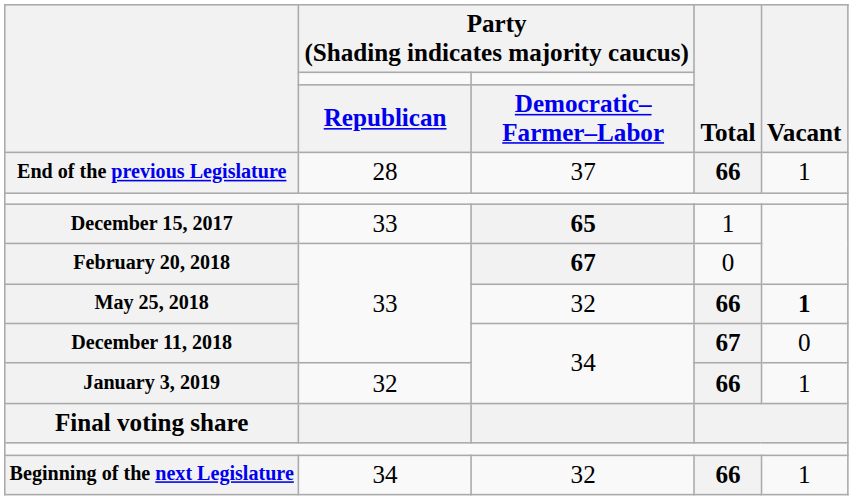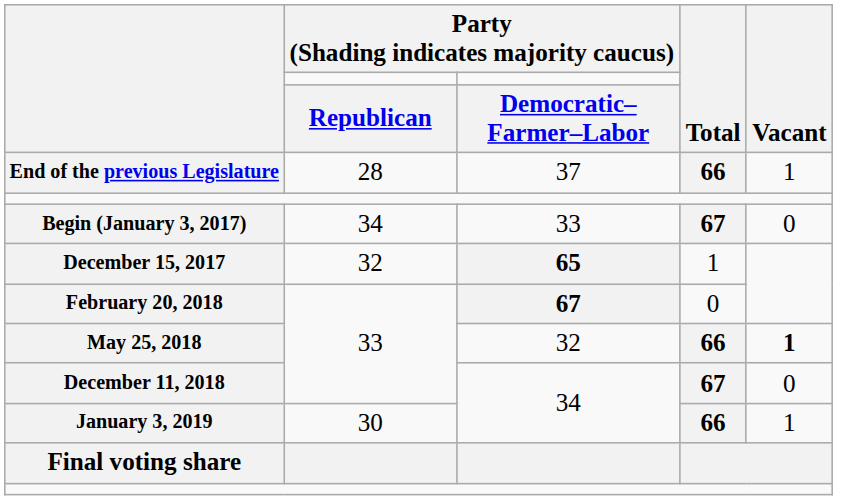+ row: (144, 223)
(385, 223) 33 -> (370, 263) 32
(385, 382) 32 -> (370, 422) 30
- row: (152, 474)
